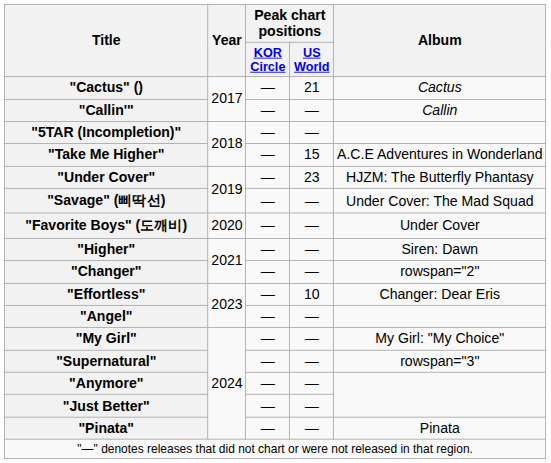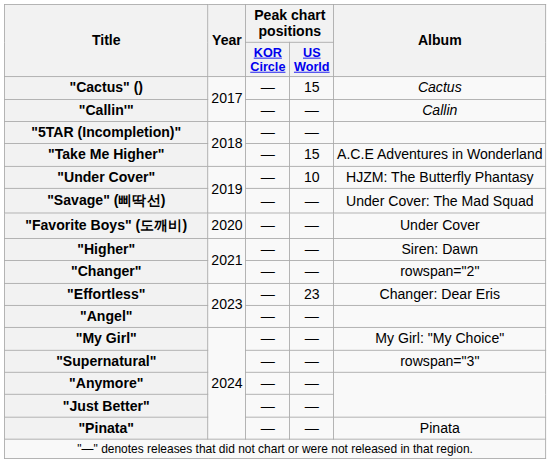(312, 87) 21 -> (312, 87) 15
(312, 177) 23 -> (312, 177) 10
(312, 294) 10 -> (312, 294) 23
